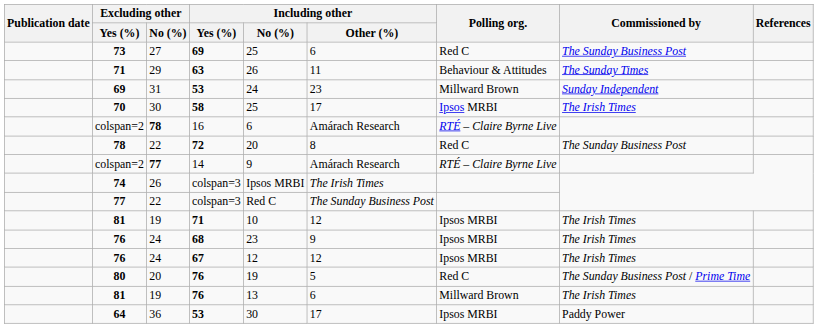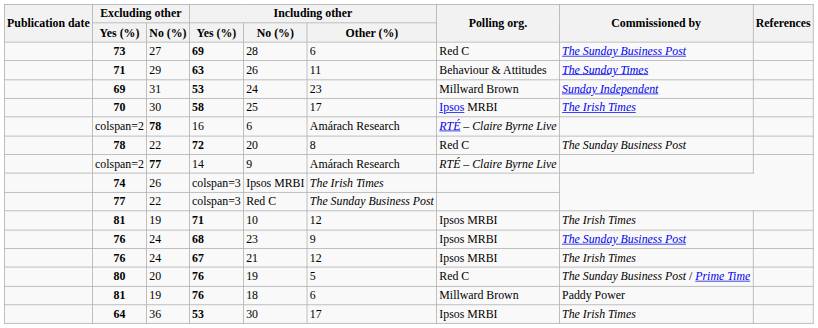(252, 51) 25 -> (252, 51) 28
(599, 239) The Irish Times -> (624, 239) The Sunday Business Post
(252, 257) 12 -> (252, 257) 21
(252, 295) 13 -> (252, 295) 18
(599, 295) The Irish Times -> (593, 295) Paddy Power
(593, 314) Paddy Power -> (599, 314) The Irish Times
